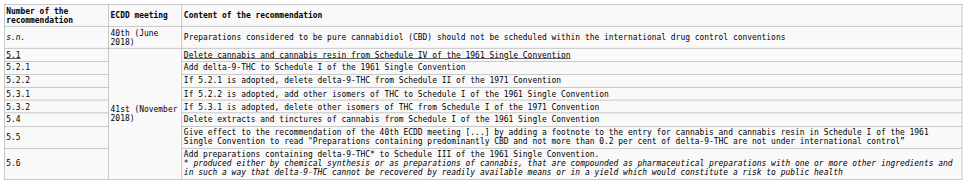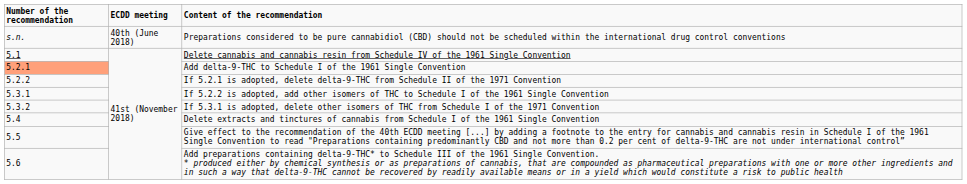(18, 68) no background -> (18, 68) lightsalmon background
